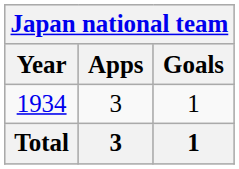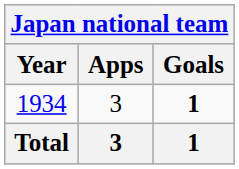(194, 103) normal -> (194, 103) bold
